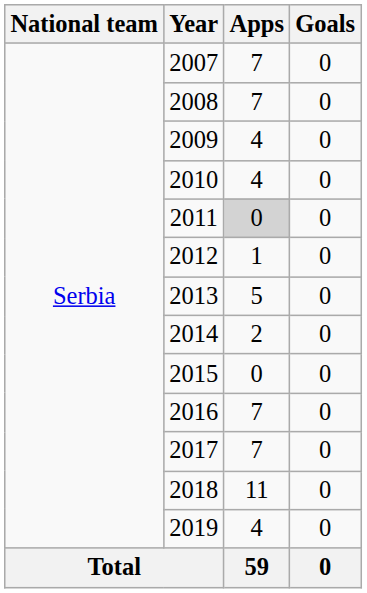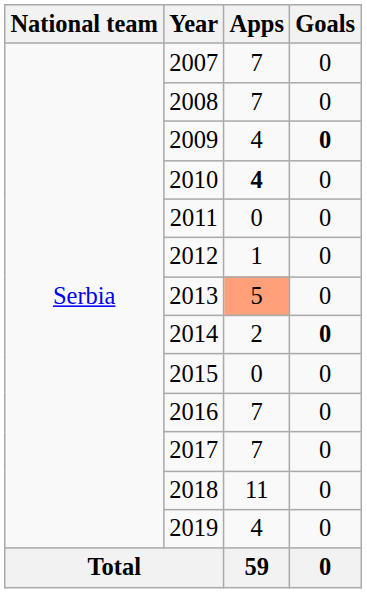(325, 140) normal -> (325, 140) bold
(257, 179) normal -> (257, 179) bold
(257, 218) lightgrey background -> (257, 218) no background
(257, 295) no background -> (257, 295) lightsalmon background
(325, 334) normal -> (325, 334) bold
